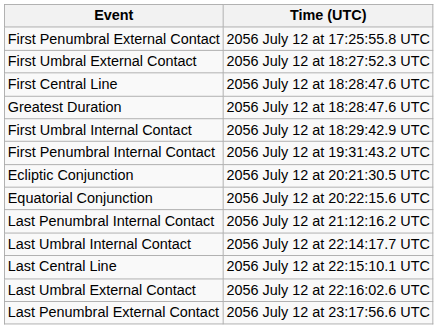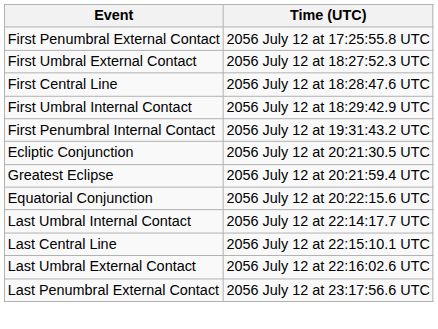- row: (65, 107)
+ row: (61, 175)
- row: (111, 221)
